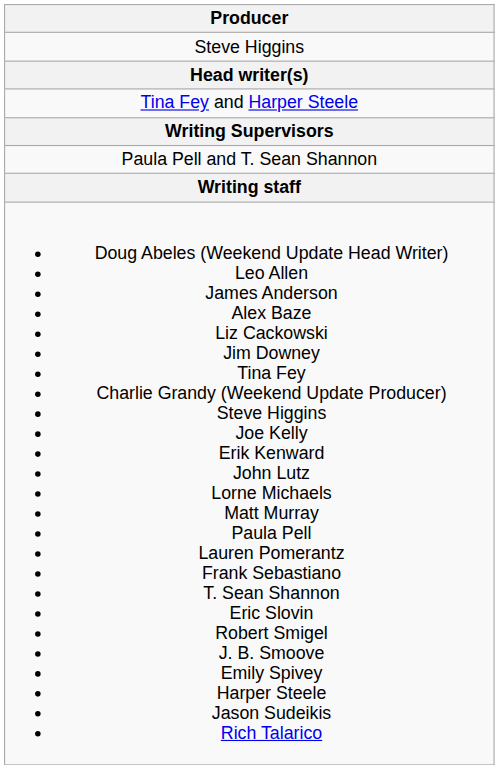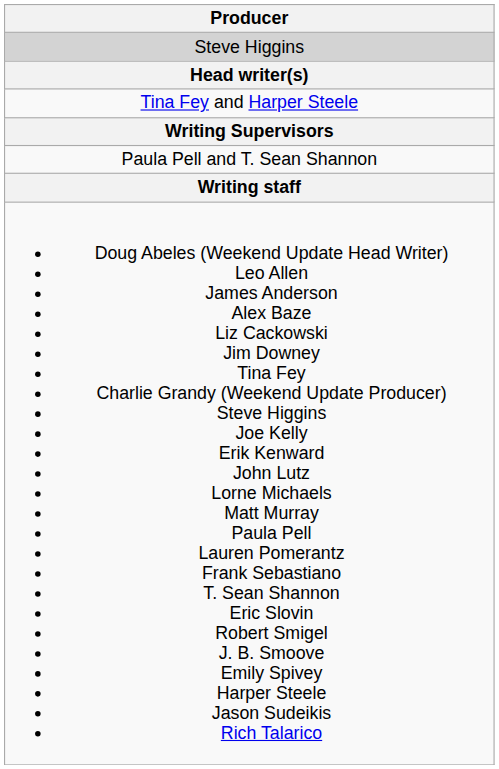(249, 46) no background -> (249, 46) lightgrey background
